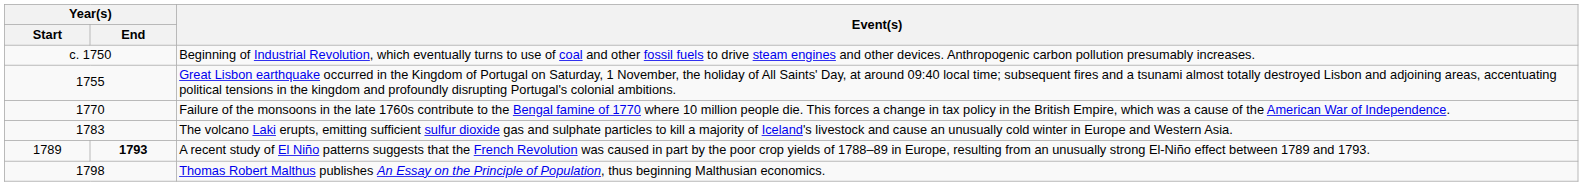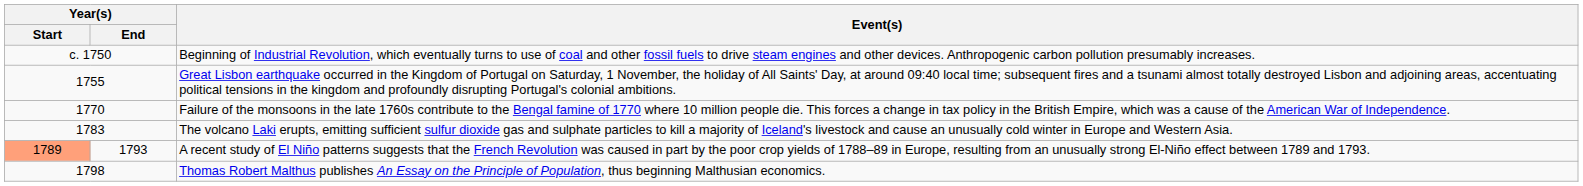(47, 150) no background -> (47, 150) lightsalmon background
(133, 150) bold -> (133, 150) normal
